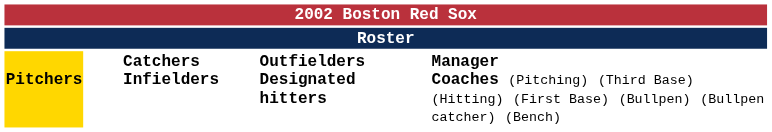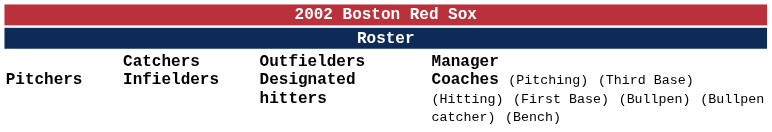(44, 80) gold background -> (44, 80) no background
